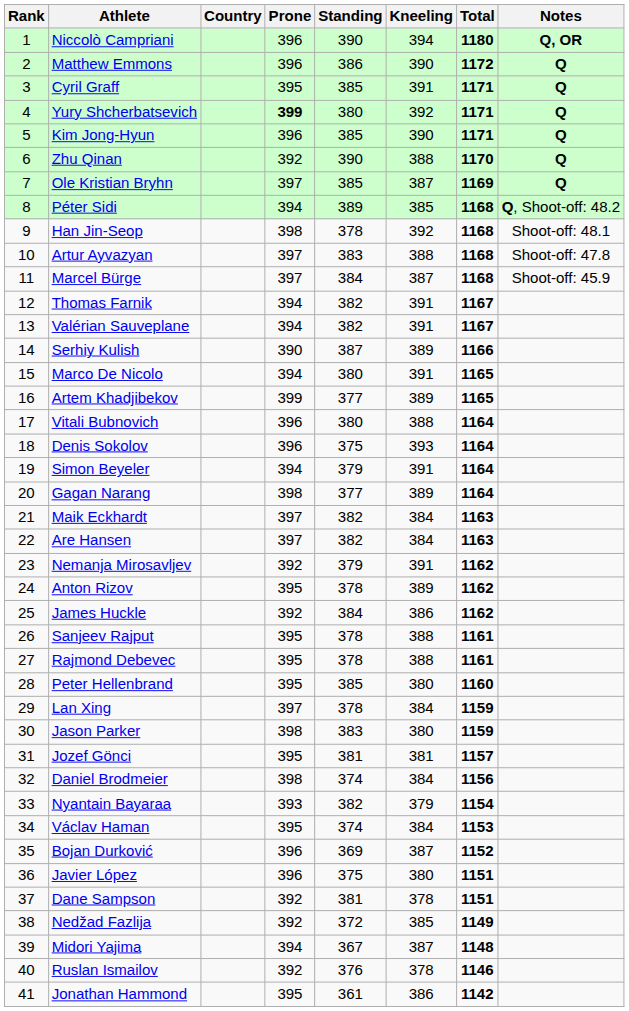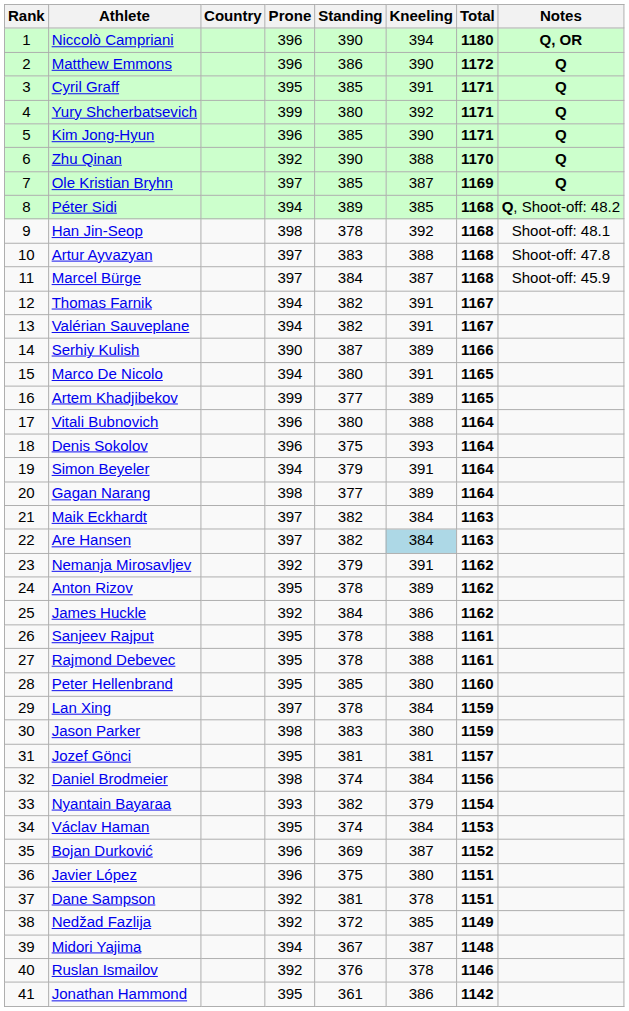(290, 111) bold -> (290, 111) normal
(421, 541) no background -> (421, 541) lightblue background
